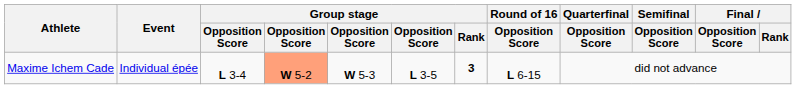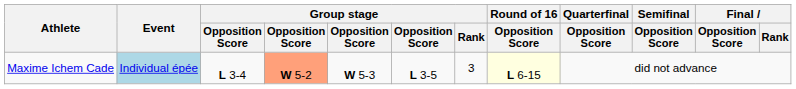(159, 68) no background -> (159, 68) lightblue background
(471, 68) bold -> (471, 68) normal
(524, 75) no background -> (524, 75) lightyellow background
